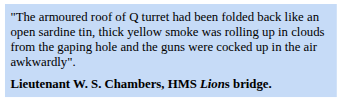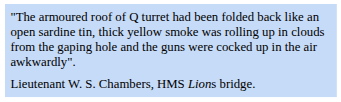(141, 83) bold -> (133, 83) normal
